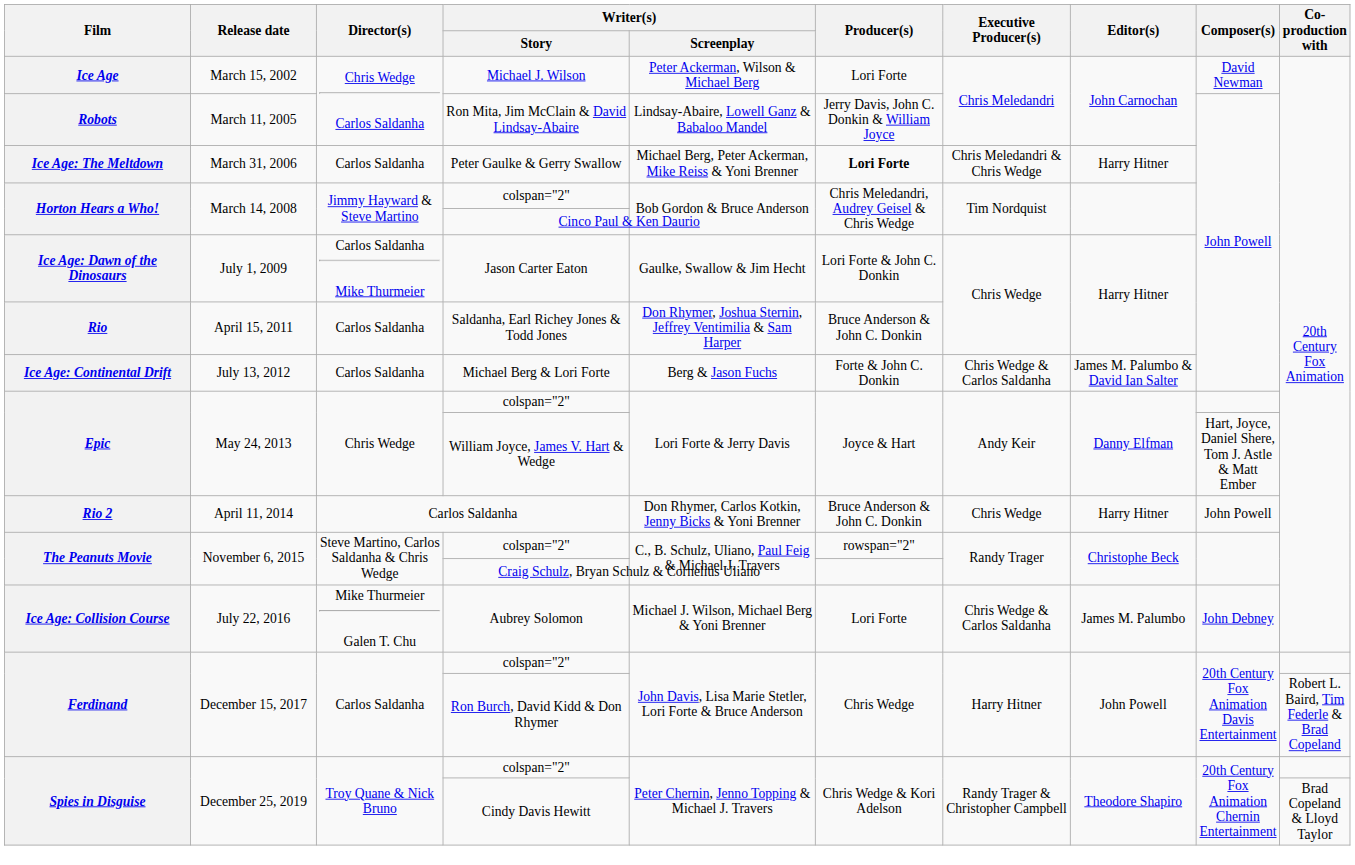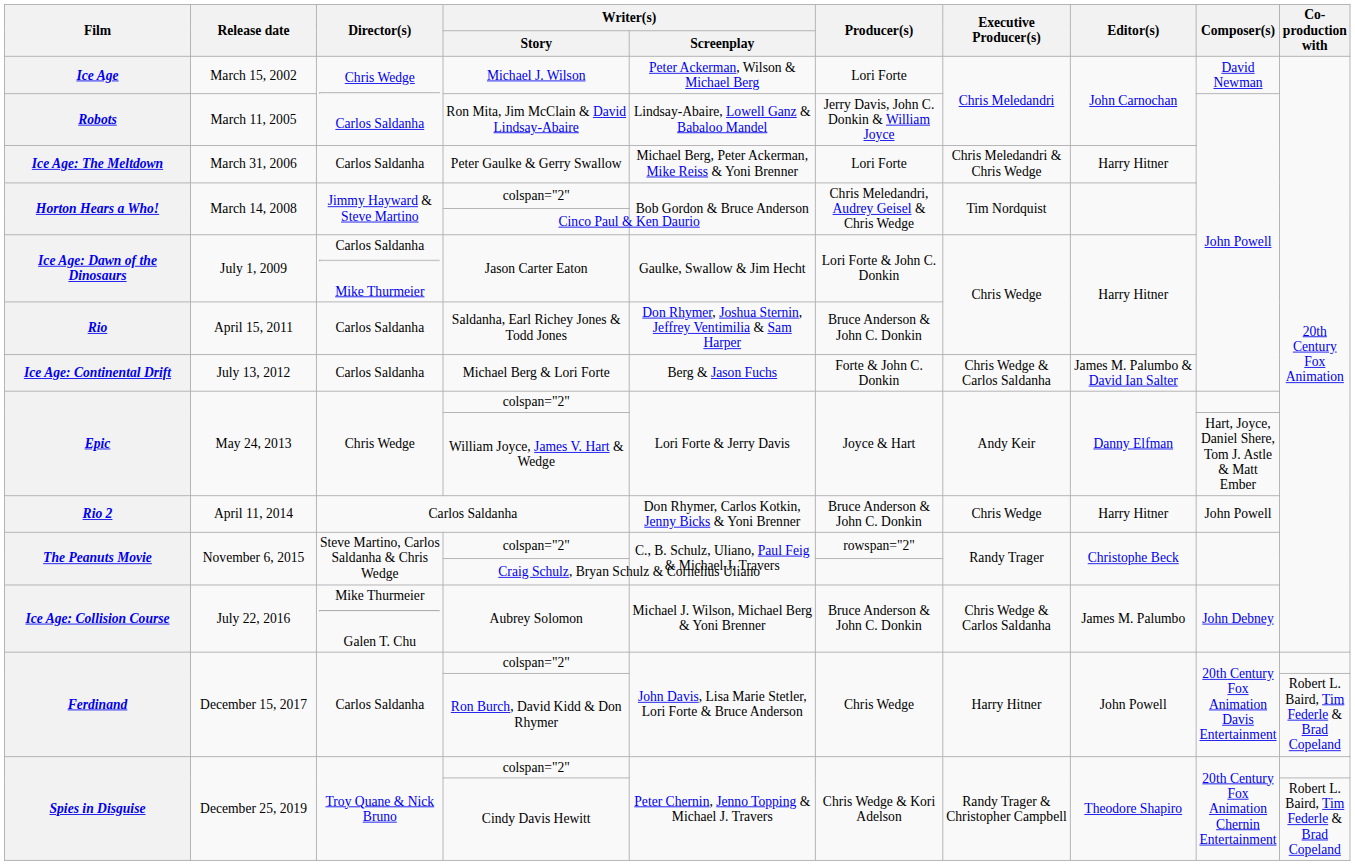(879, 164) bold -> (879, 164) normal
(879, 618) Lori Forte -> (879, 618) Bruce Anderson & John C. Donkin
(1315, 811) Brad Copeland & Lloyd Taylor -> (1315, 819) Robert L. Baird, Tim Federle & Brad Copeland
